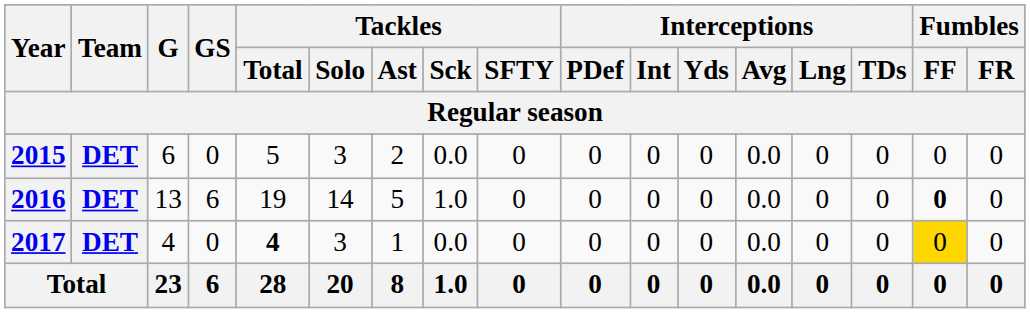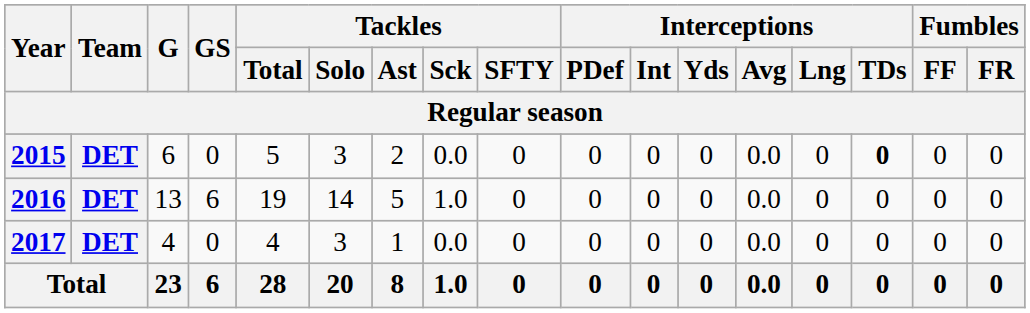(882, 155) normal -> (882, 155) bold
(940, 198) bold -> (940, 198) normal
(273, 241) bold -> (273, 241) normal
(940, 241) gold background -> (940, 241) no background
